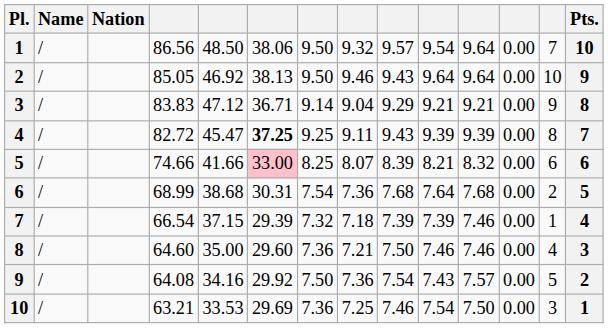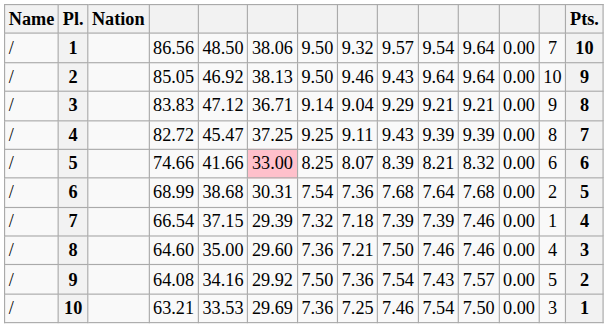columns swapped: (19, 18) <-> (61, 18)
(272, 134) bold -> (272, 134) normal
